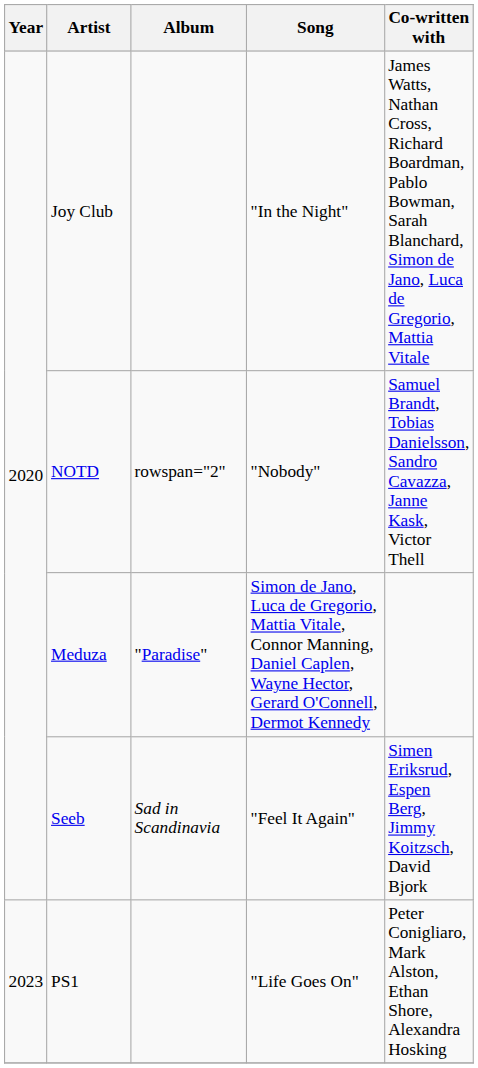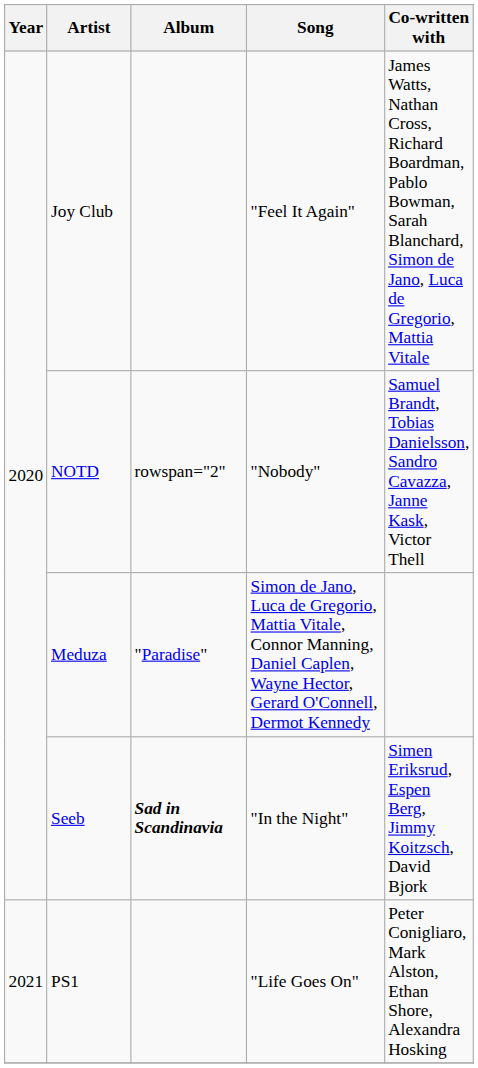(299, 210) "In the Night" -> (303, 210) "Feel It Again"
(177, 817) normal -> (179, 817) bold
(303, 817) "Feel It Again" -> (299, 817) "In the Night"
(26, 981) 2023 -> (26, 981) 2021
